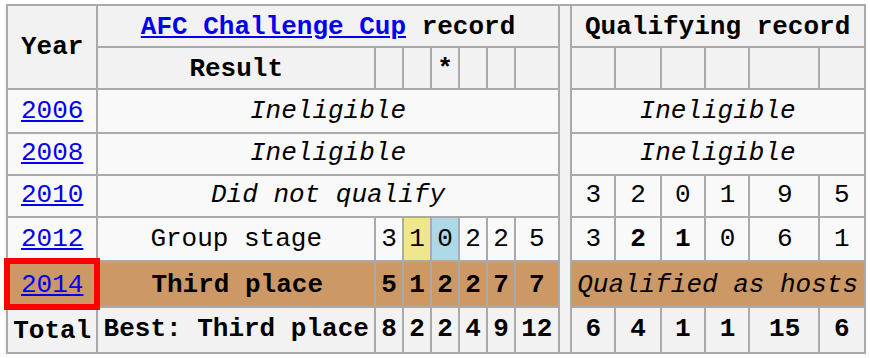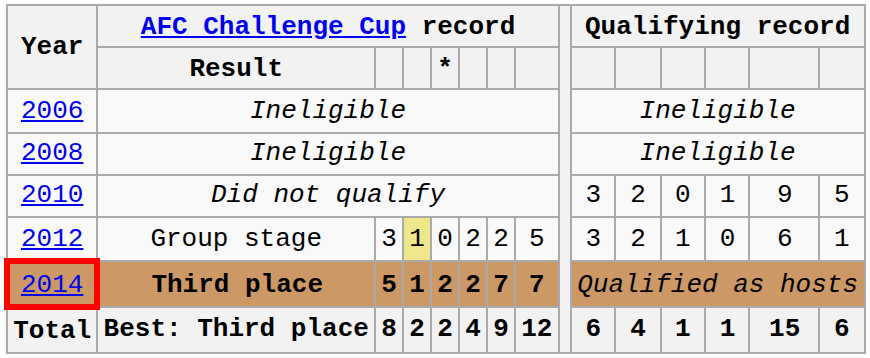(445, 239) lightblue background -> (445, 239) no background
(638, 239) bold -> (638, 239) normal
(683, 239) bold -> (683, 239) normal
